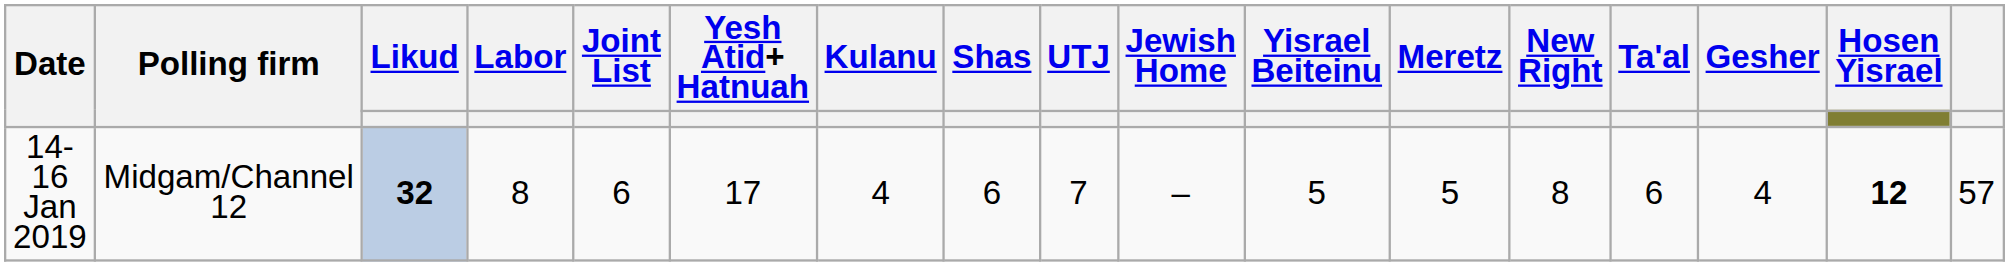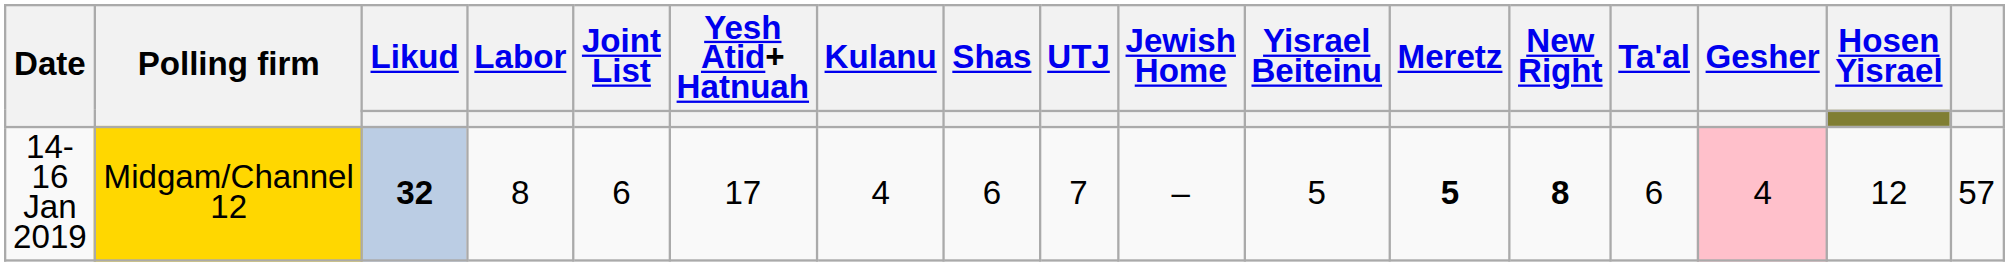(229, 193) no background -> (229, 193) gold background
(1450, 193) normal -> (1450, 193) bold
(1560, 193) normal -> (1560, 193) bold
(1763, 193) no background -> (1763, 193) pink background
(1889, 193) bold -> (1889, 193) normal
